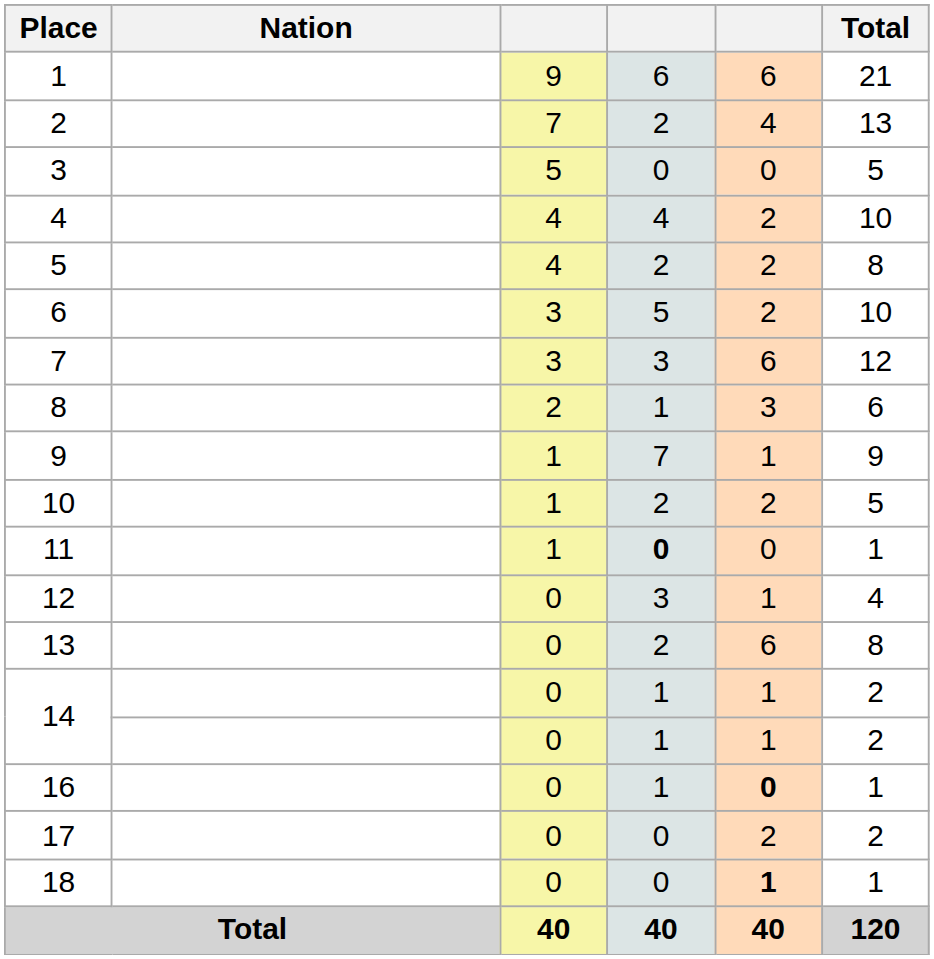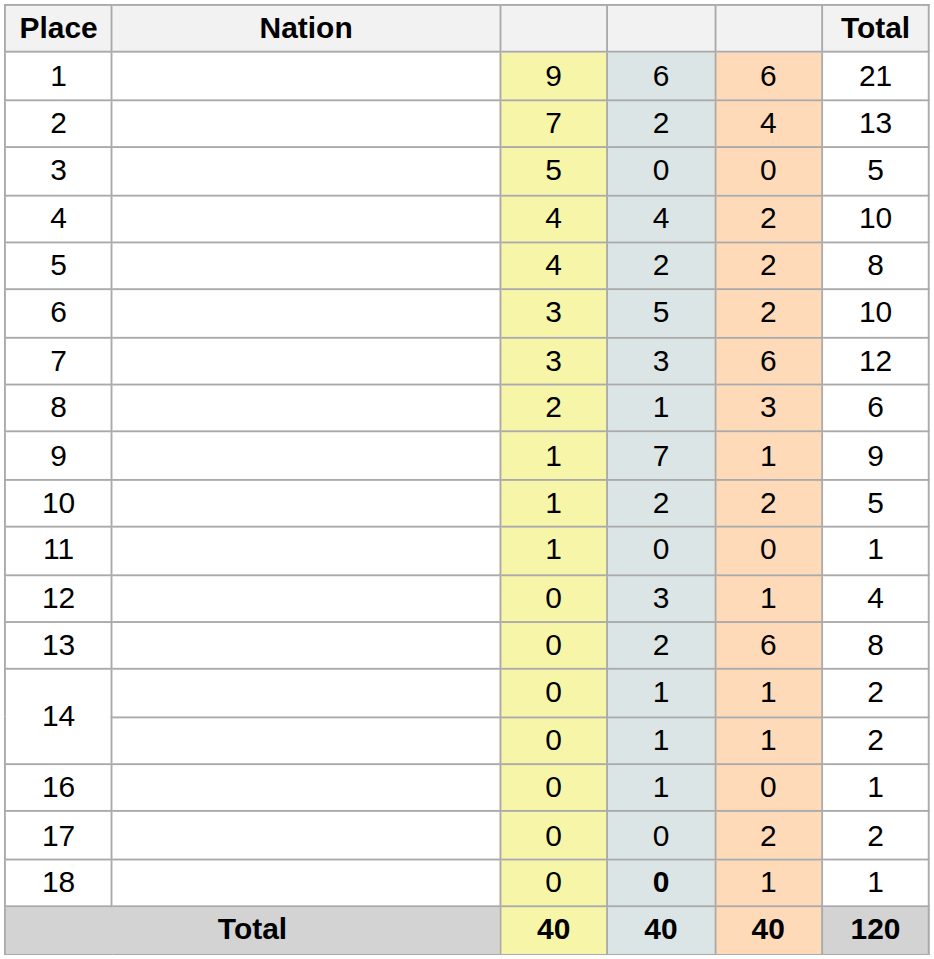(661, 550) bold -> (661, 550) normal
(768, 787) bold -> (768, 787) normal
(661, 882) normal -> (661, 882) bold
(768, 882) bold -> (768, 882) normal
